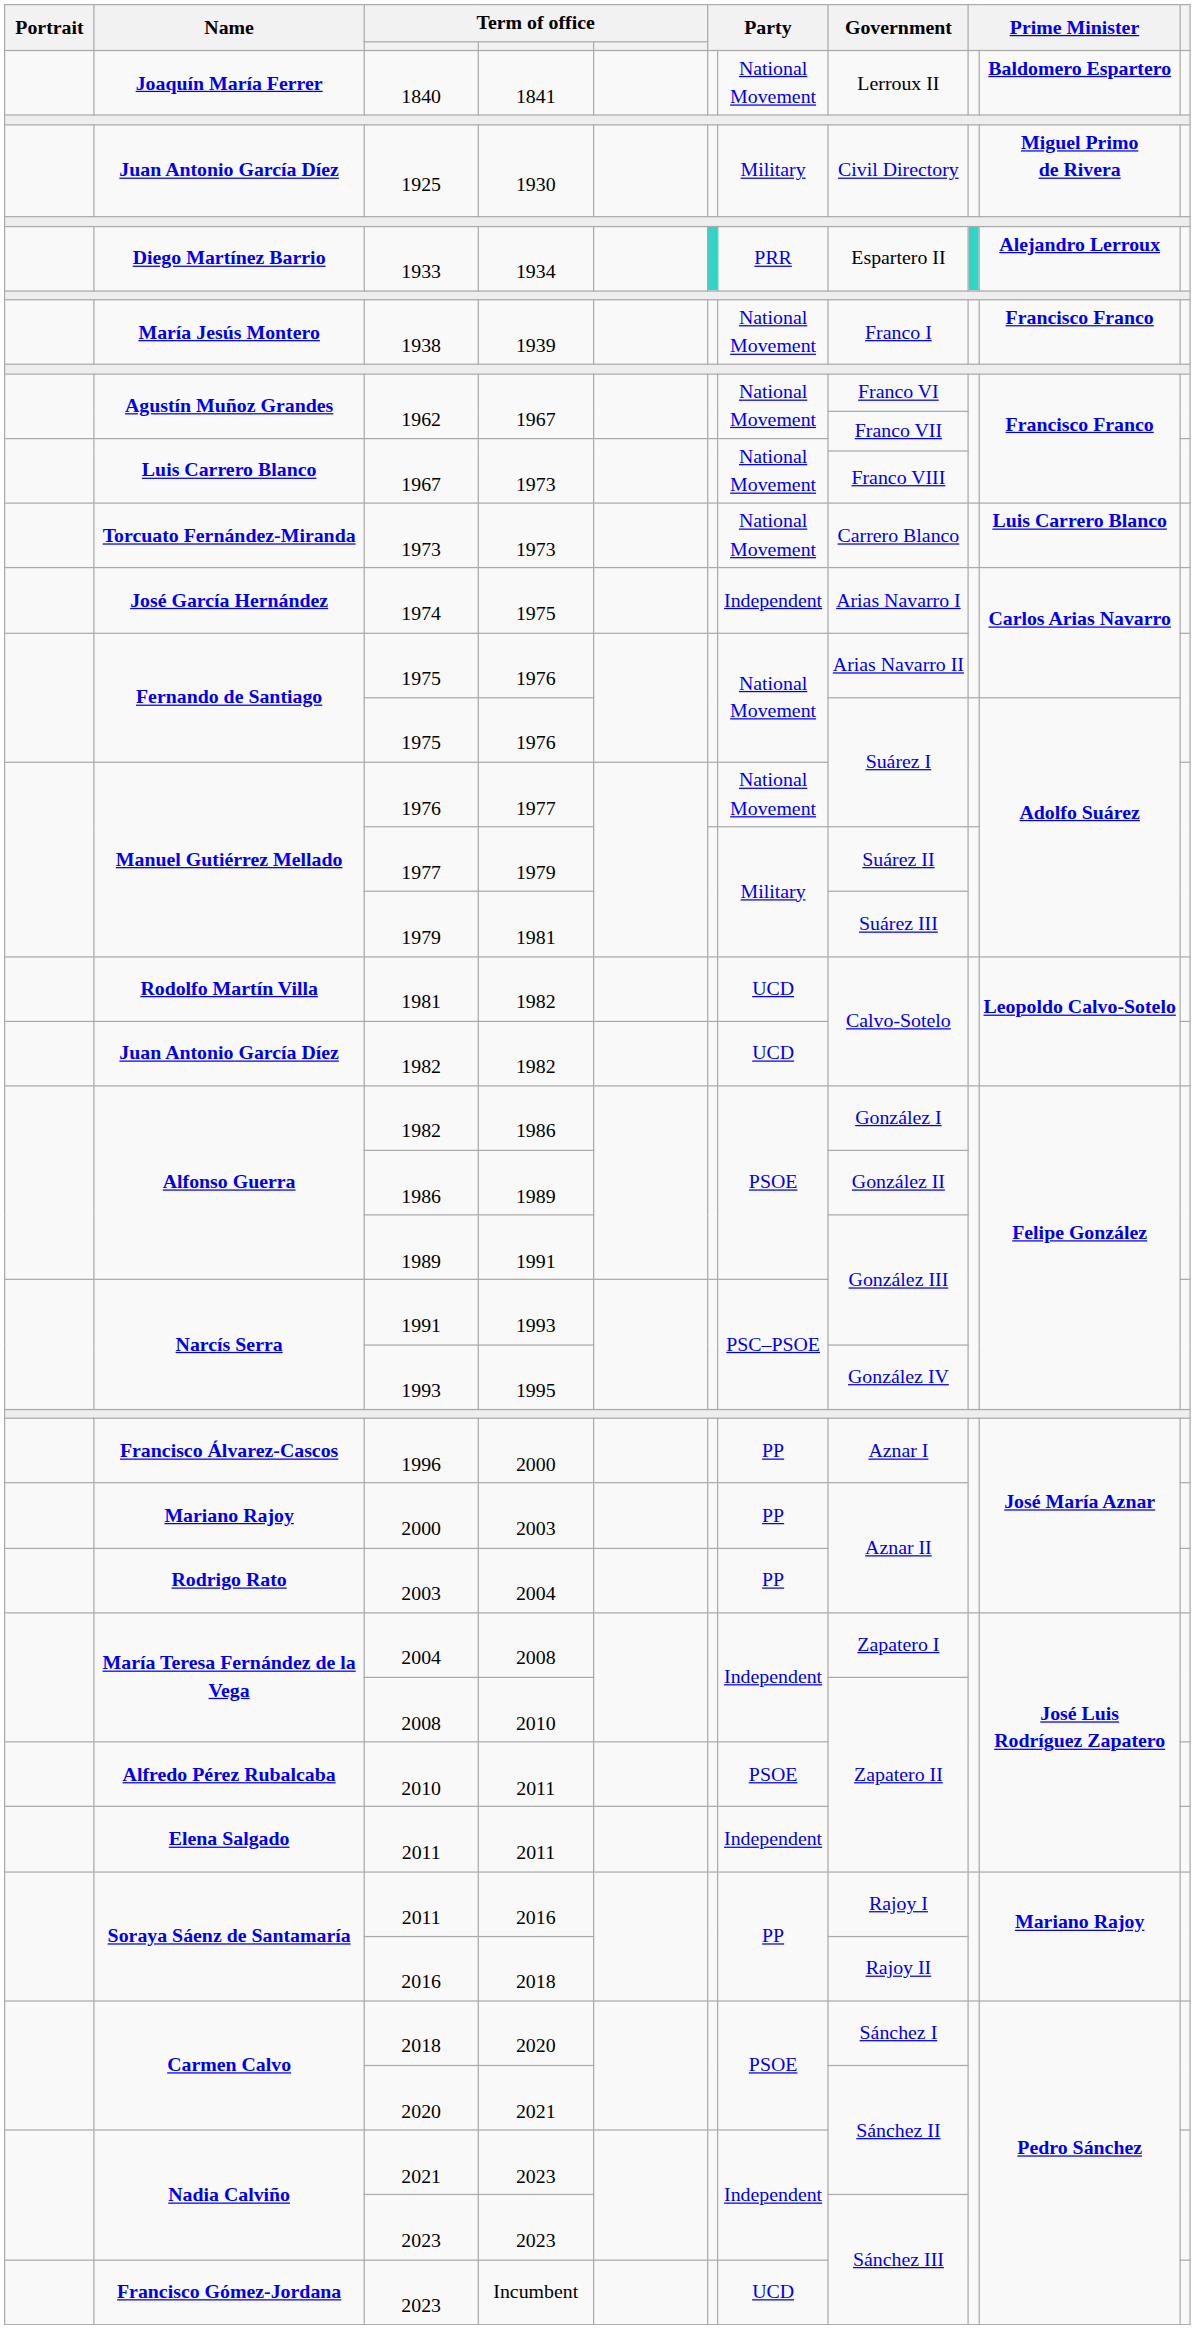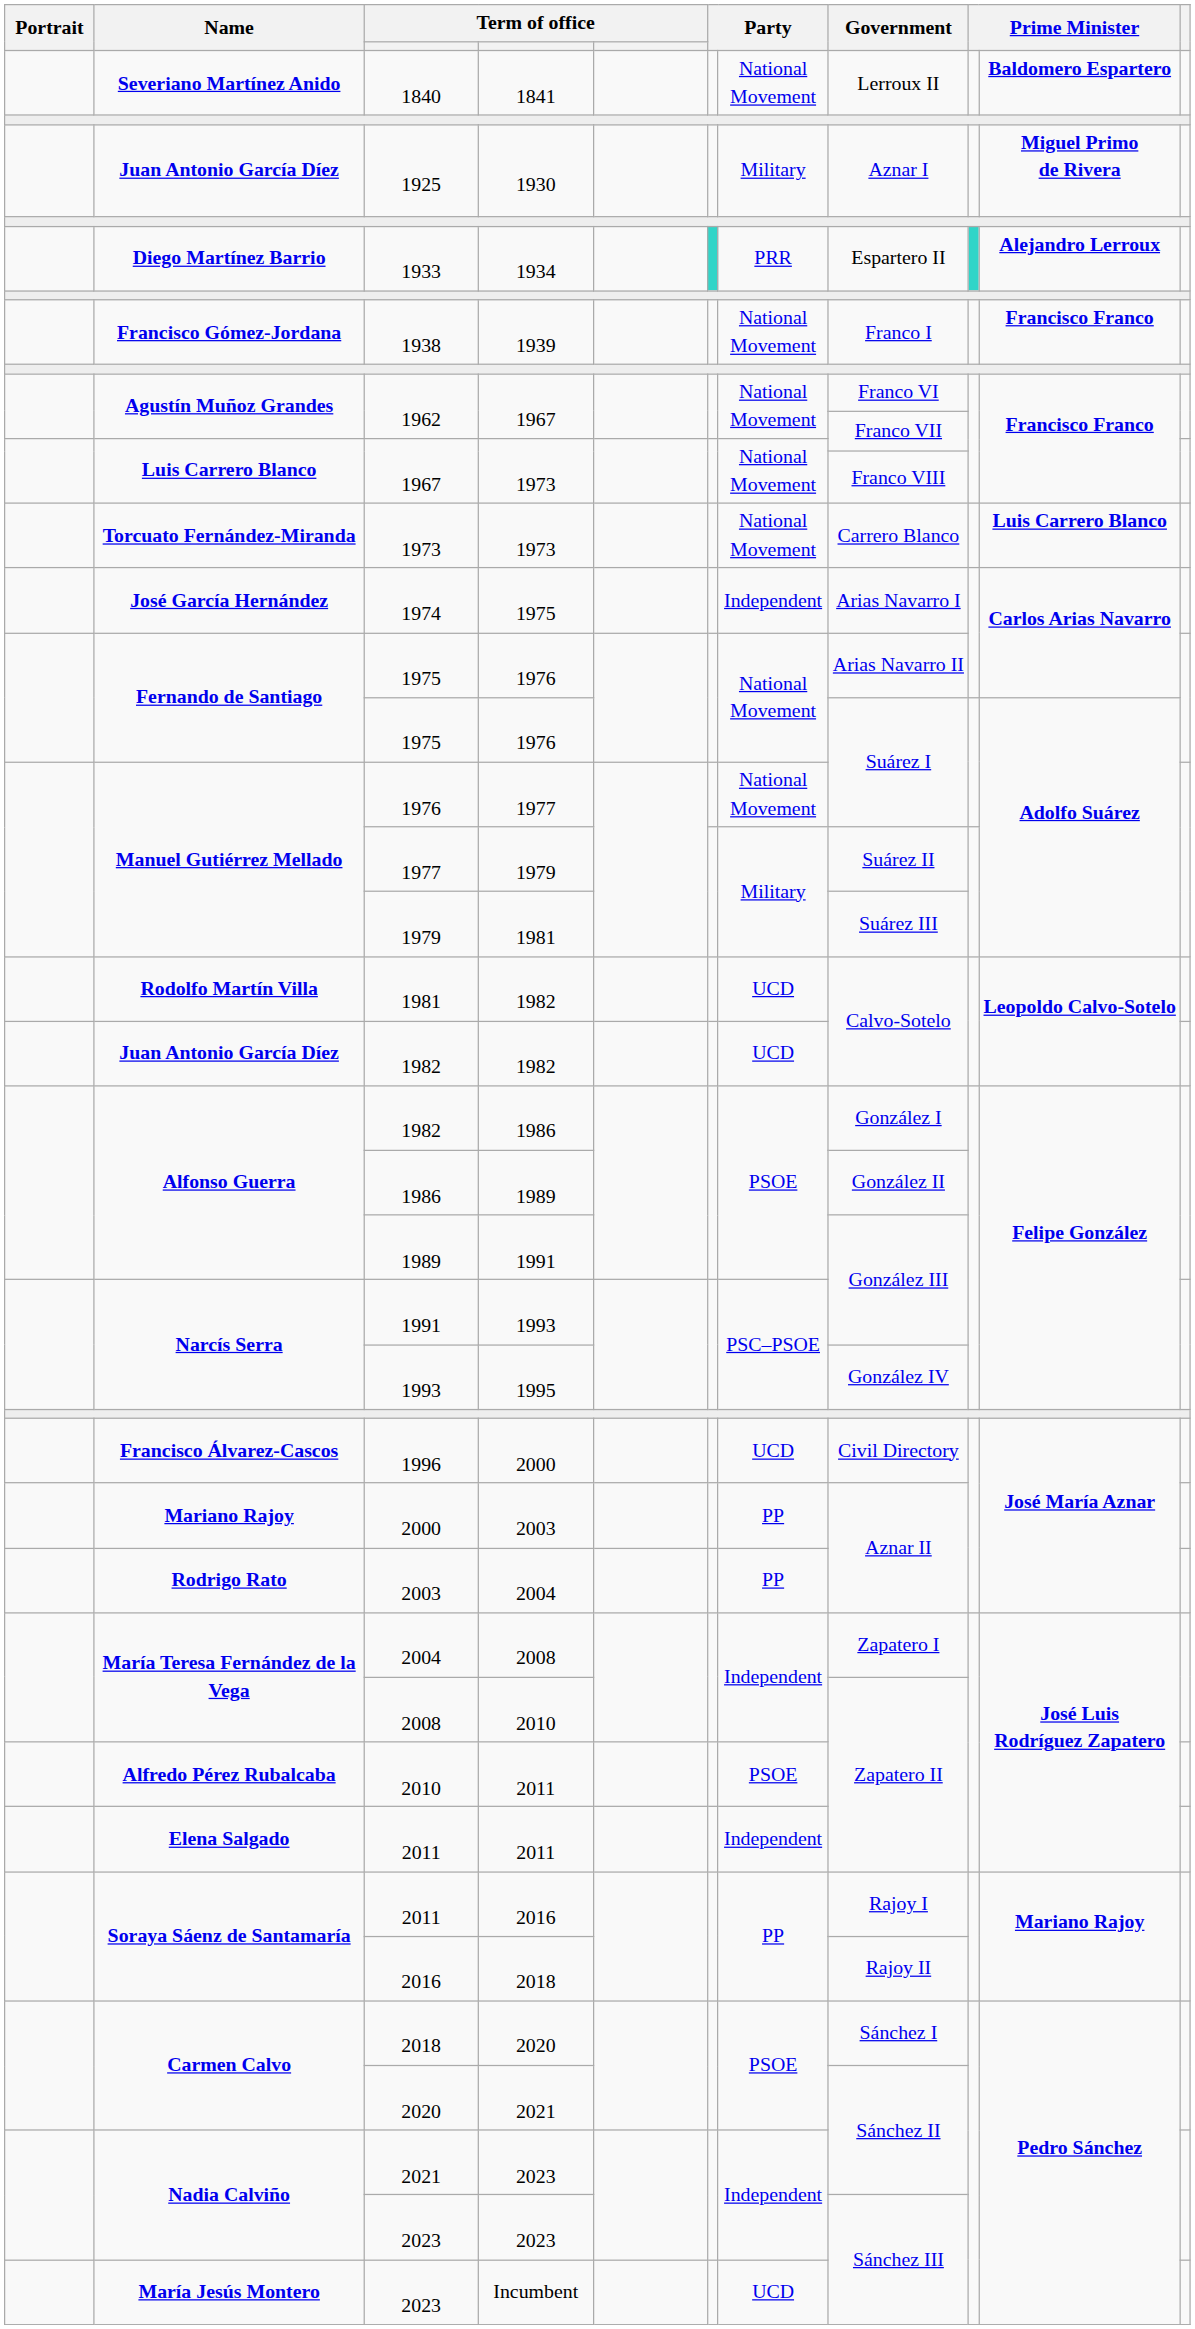(229, 82) Joaquín María Ferrer -> (229, 82) Severiano Martínez Anido
(898, 170) Civil Directory -> (898, 170) Aznar I
(229, 332) María Jesús Montero -> (229, 332) Francisco Gómez-Jordana
(773, 1450) PP -> (773, 1450) UCD
(898, 1450) Aznar I -> (898, 1450) Civil Directory
(229, 2291) Francisco Gómez-Jordana -> (229, 2291) María Jesús Montero
